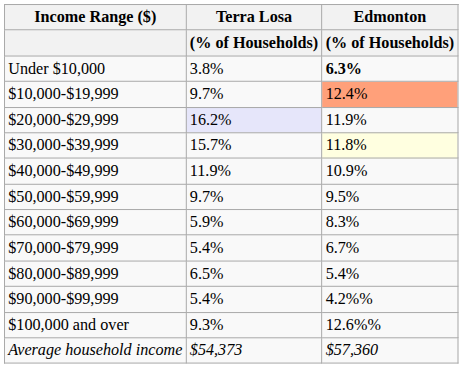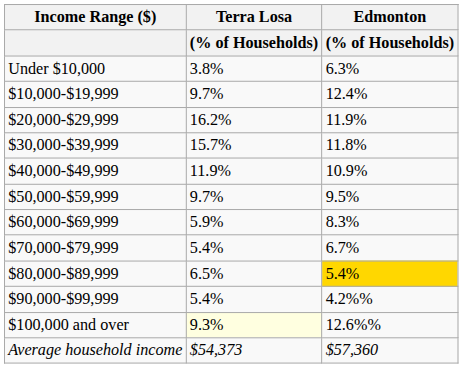(344, 68) bold -> (342, 68) normal
(347, 94) lightsalmon background -> (347, 94) no background
(211, 119) lavender background -> (211, 119) no background
(346, 145) lightyellow background -> (346, 145) no background
(342, 273) no background -> (342, 273) gold background
(207, 324) no background -> (207, 324) lightyellow background
